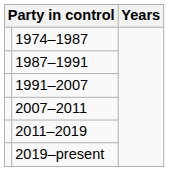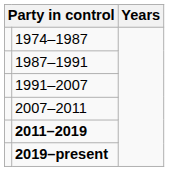(51, 131) normal -> (51, 131) bold
(60, 154) normal -> (62, 154) bold
